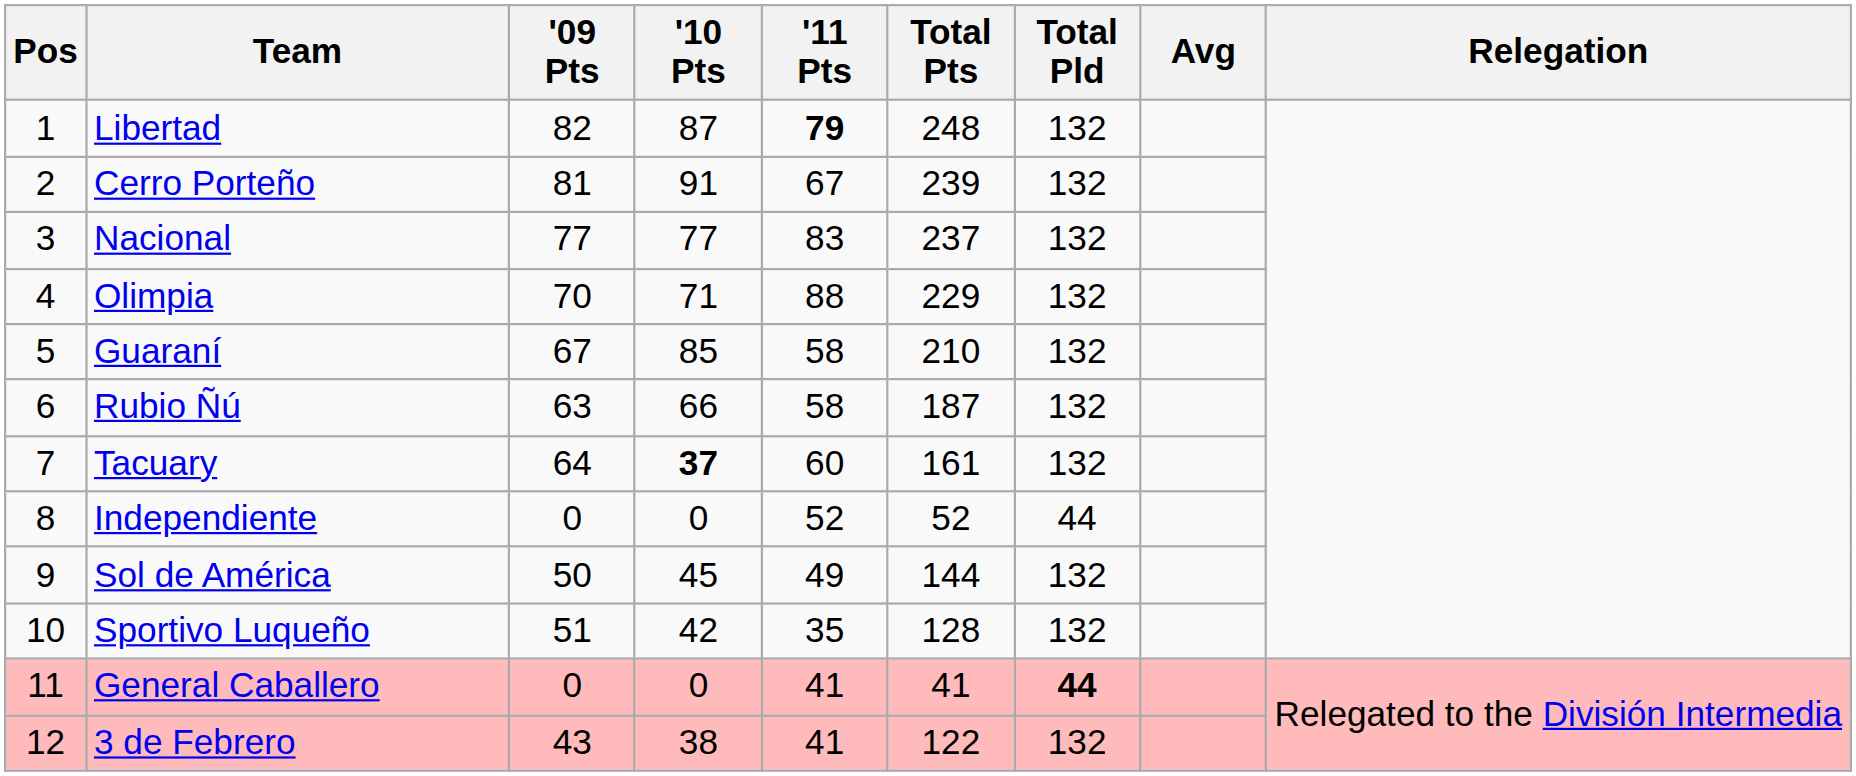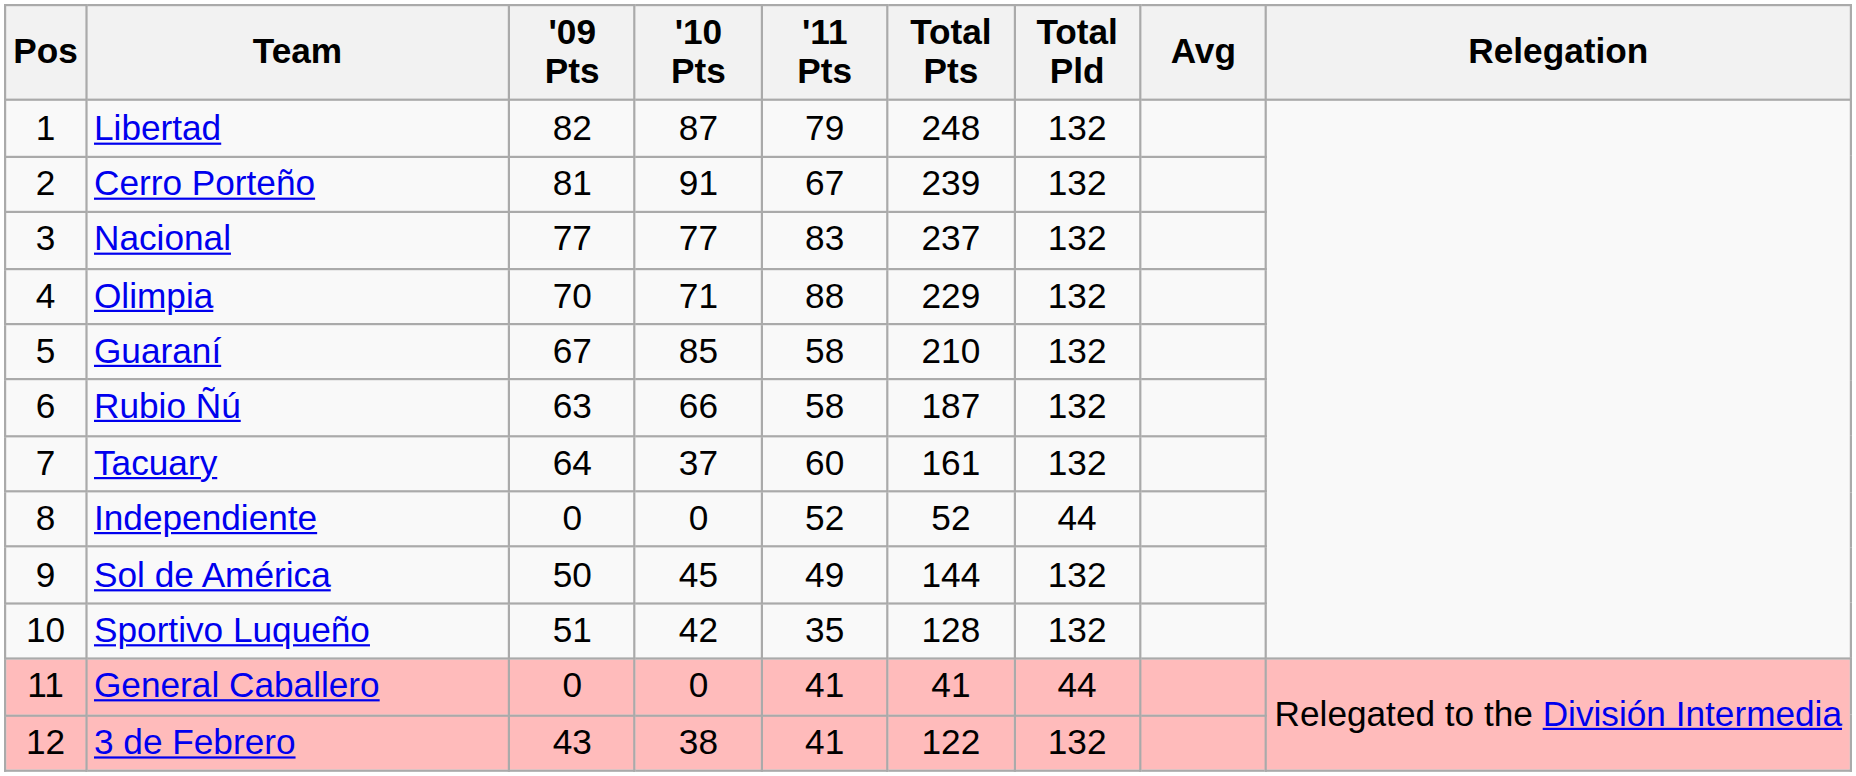(825, 127) bold -> (825, 127) normal
(698, 462) bold -> (698, 462) normal
(1077, 686) bold -> (1077, 686) normal
